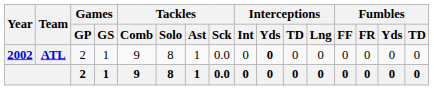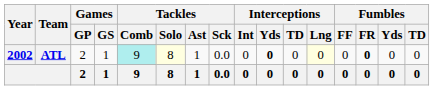(137, 54) no background -> (137, 54) paleturquoise background
(170, 54) no background -> (170, 54) lightyellow background
(321, 54) no background -> (321, 54) lightyellow background
(367, 54) normal -> (367, 54) bold
